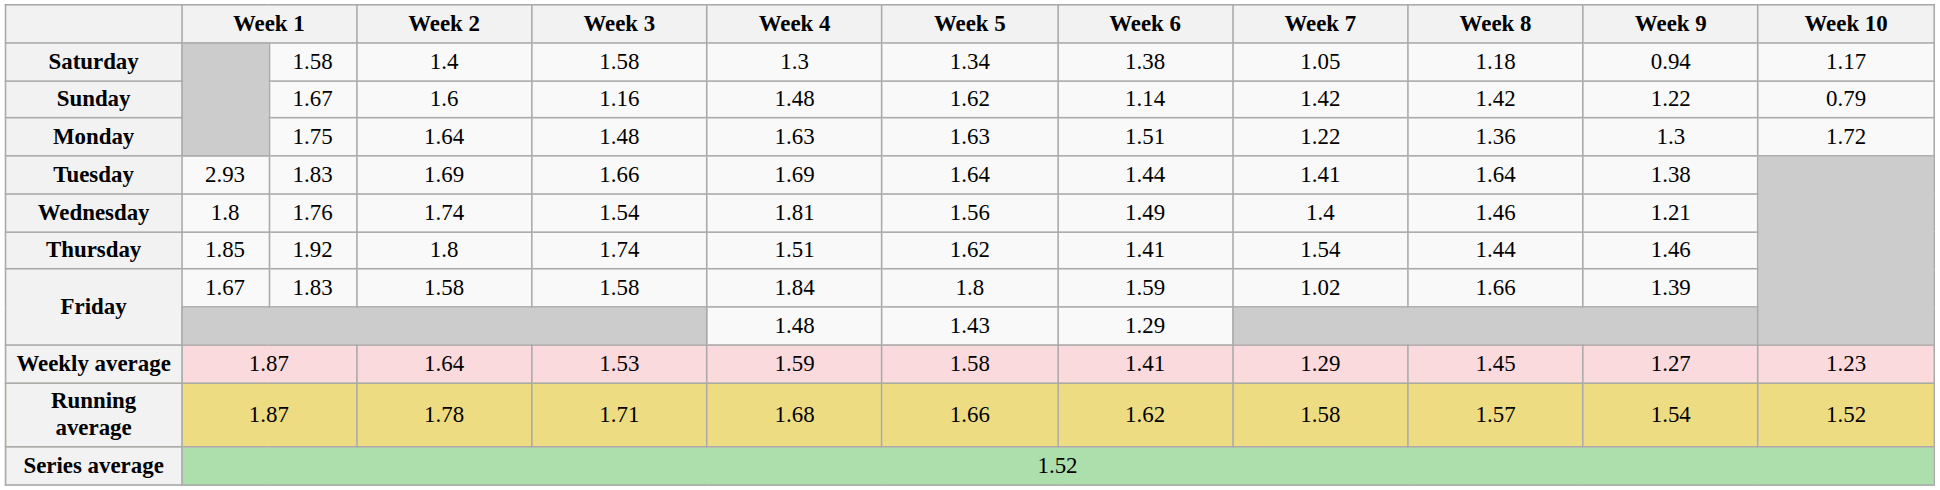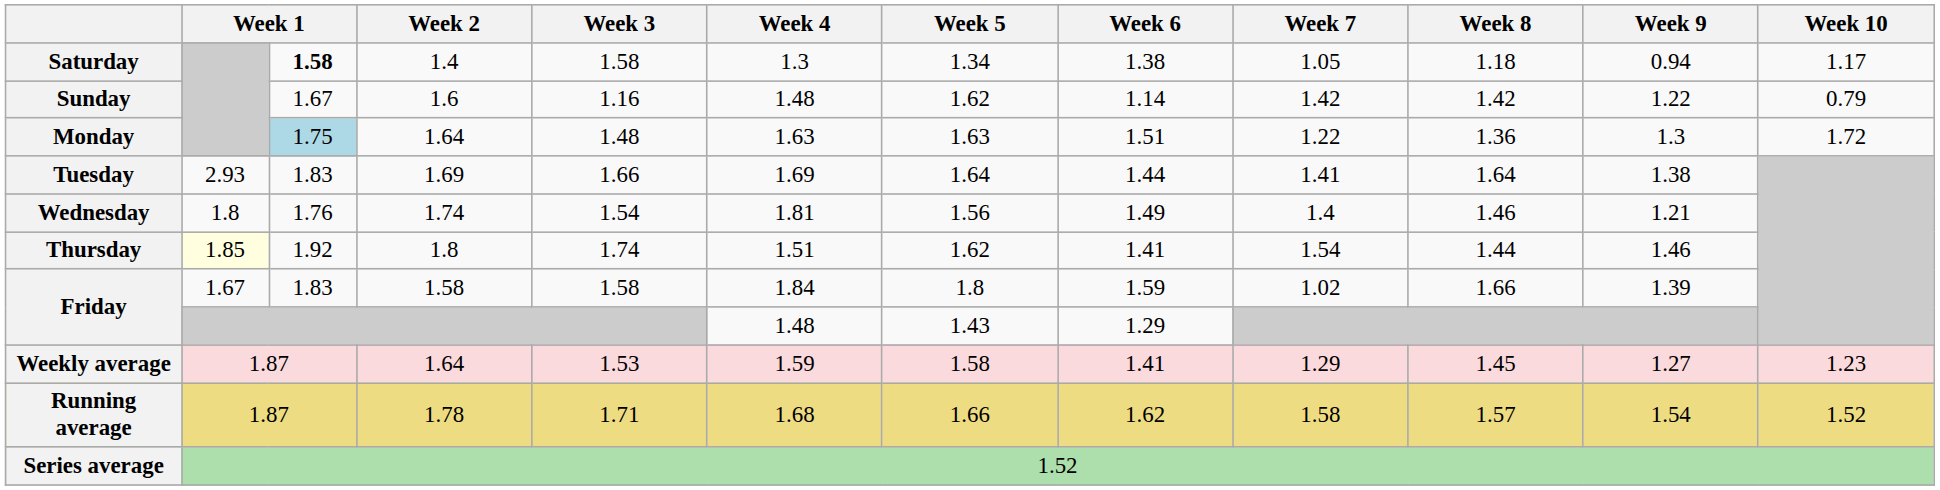(313, 61) normal -> (313, 61) bold
(313, 137) no background -> (313, 137) lightblue background
(225, 250) no background -> (225, 250) lightyellow background
